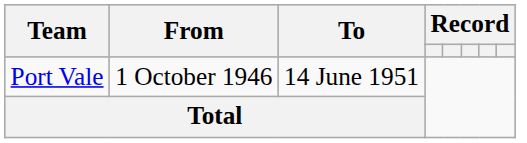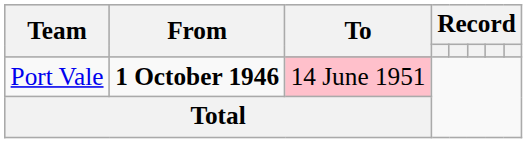(194, 76) normal -> (197, 76) bold
(352, 76) no background -> (358, 76) pink background
